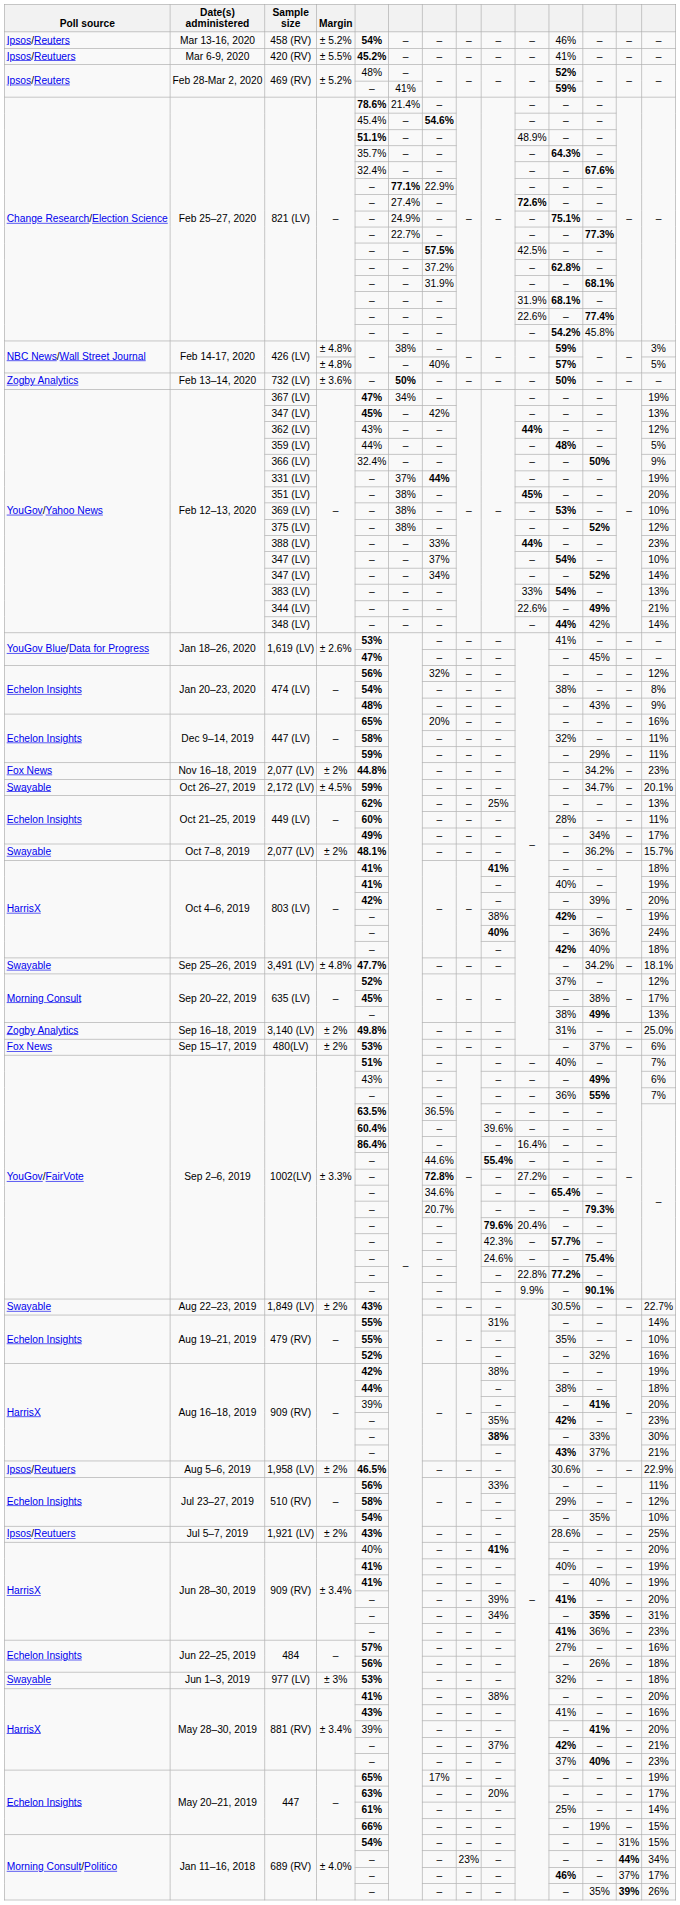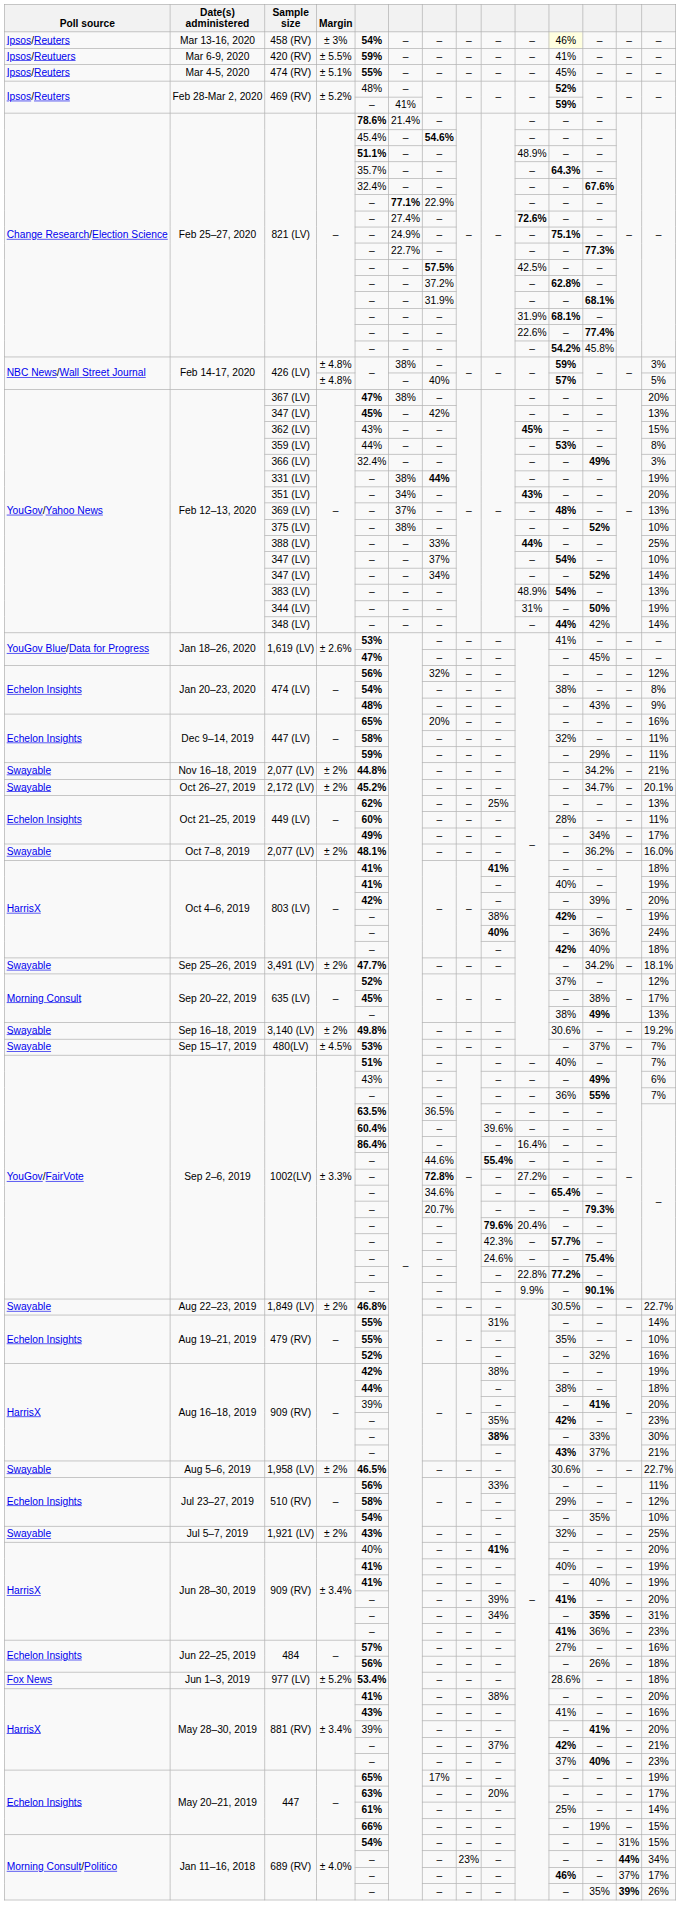(336, 40) ± 5.2% -> (336, 40) ± 3%
(566, 40) no background -> (566, 40) lightyellow background
(372, 56) 45.2% -> (372, 56) 59%
+ row: (217, 72)
- row: (217, 381)
(406, 397) 34% -> (406, 397) 38%
(659, 397) 19% -> (659, 397) 20%
(532, 430) 44% -> (532, 430) 45%
(659, 430) 12% -> (659, 430) 15%
(566, 446) 48% -> (566, 446) 53%
(659, 446) 5% -> (659, 446) 8%
(600, 462) 50% -> (600, 462) 49%
(659, 462) 9% -> (659, 462) 3%
(406, 478) 37% -> (406, 478) 38%
(406, 495) 38% -> (406, 495) 34%
(532, 495) 45% -> (532, 495) 43%
(406, 511) 38% -> (406, 511) 37%
(566, 511) 53% -> (566, 511) 48%
(659, 511) 10% -> (659, 511) 13%
(659, 527) 12% -> (659, 527) 10%
(659, 543) 23% -> (659, 543) 25%
(532, 592) 33% -> (532, 592) 48.9%
(532, 608) 22.6% -> (532, 608) 31%
(600, 608) 49% -> (600, 608) 50%
(659, 608) 21% -> (659, 608) 19%
(29, 771) Fox News -> (29, 771) Swayable
(659, 771) 23% -> (659, 771) 21%
(336, 787) ± 4.5% -> (336, 787) ± 2%
(372, 787) 59% -> (372, 787) 45.2%
(659, 852) 15.7% -> (659, 852) 16.0%
(336, 966) ± 4.8% -> (336, 966) ± 2%
(43, 1031) Zogby Analytics -> (29, 1031) Swayable
(566, 1031) 31% -> (566, 1031) 30.6%
(659, 1031) 25.0% -> (659, 1031) 19.2%
(29, 1047) Fox News -> (29, 1047) Swayable
(336, 1047) ± 2% -> (336, 1047) ± 4.5%
(659, 1047) 6% -> (659, 1047) 7%
(372, 1307) 43% -> (372, 1307) 46.8%
(41, 1469) Ipsos/Reutuers -> (29, 1469) Swayable
(659, 1469) 22.9% -> (659, 1469) 22.7%
(41, 1534) Ipsos/Reutuers -> (29, 1534) Swayable
(566, 1534) 28.6% -> (566, 1534) 32%
(29, 1680) Swayable -> (29, 1680) Fox News
(336, 1680) ± 3% -> (336, 1680) ± 5.2%
(372, 1680) 53% -> (372, 1680) 53.4%
(566, 1680) 32% -> (566, 1680) 28.6%
